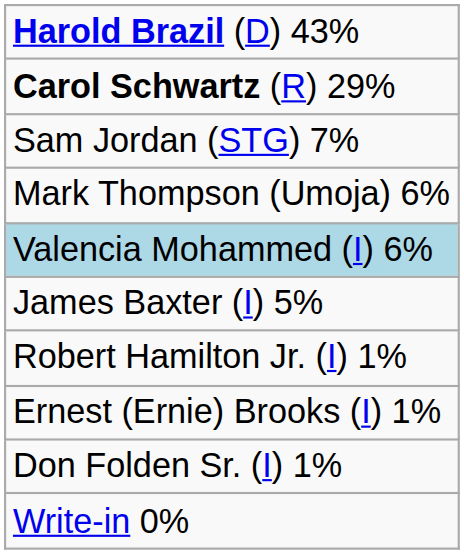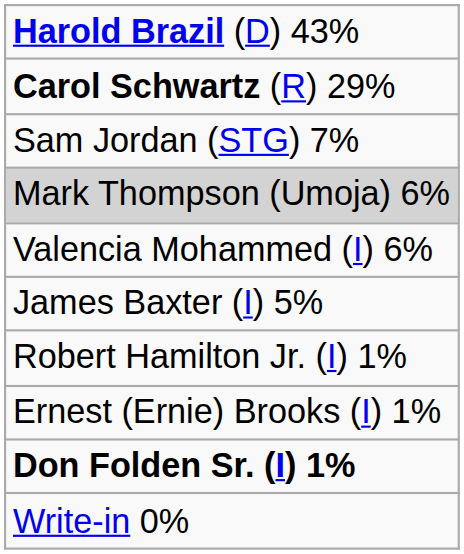(231, 194) no background -> (231, 194) lightgrey background
(223, 248) lightblue background -> (223, 248) no background
(178, 466) normal -> (184, 466) bold
